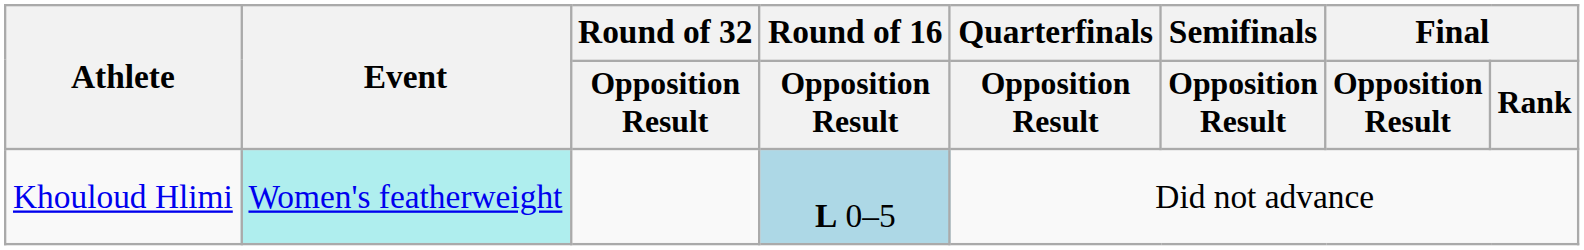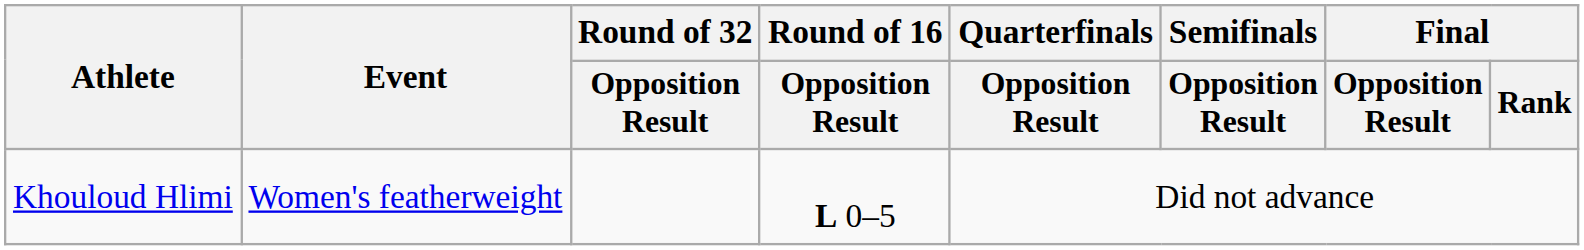(405, 196) paleturquoise background -> (405, 196) no background
(855, 216) lightblue background -> (855, 216) no background
